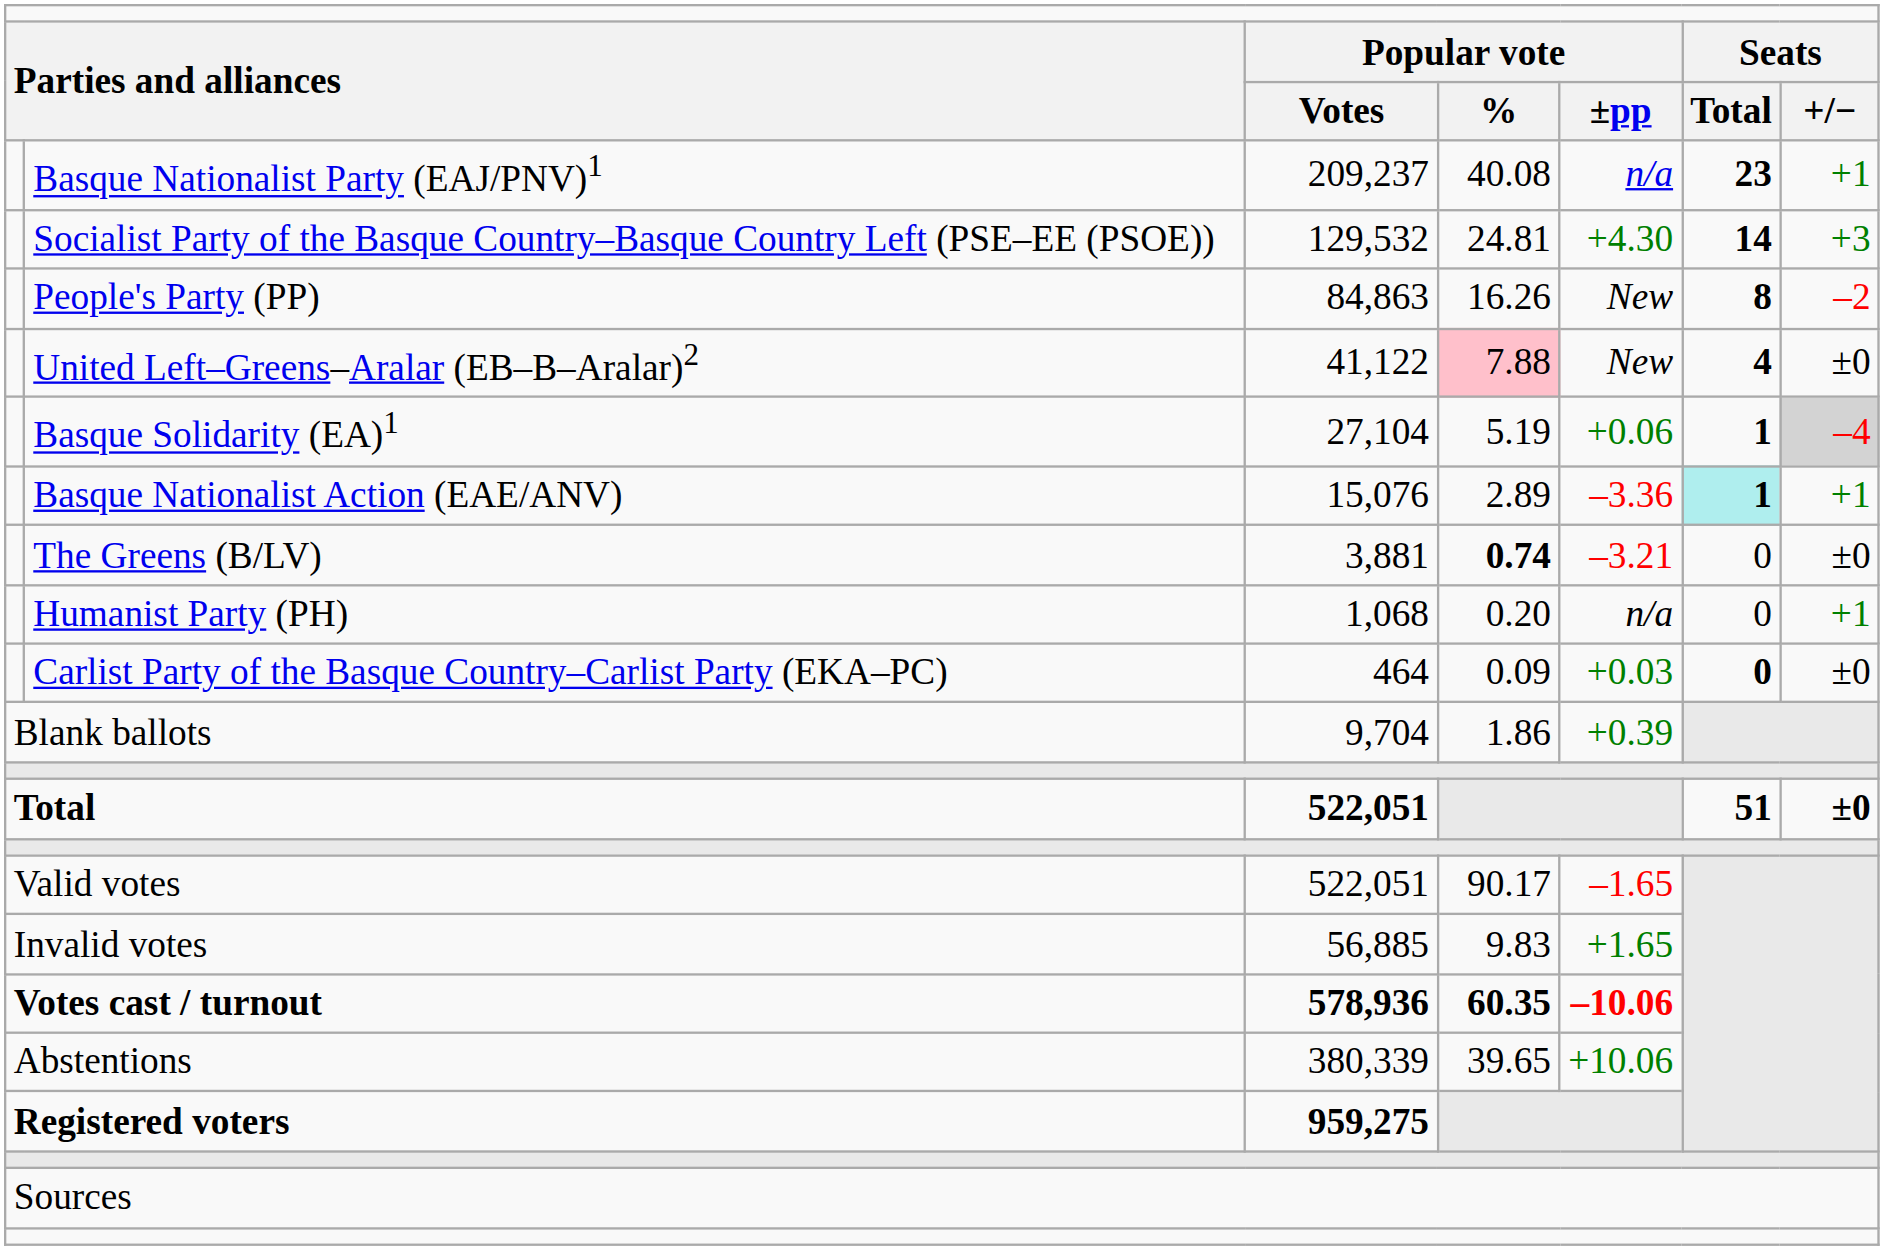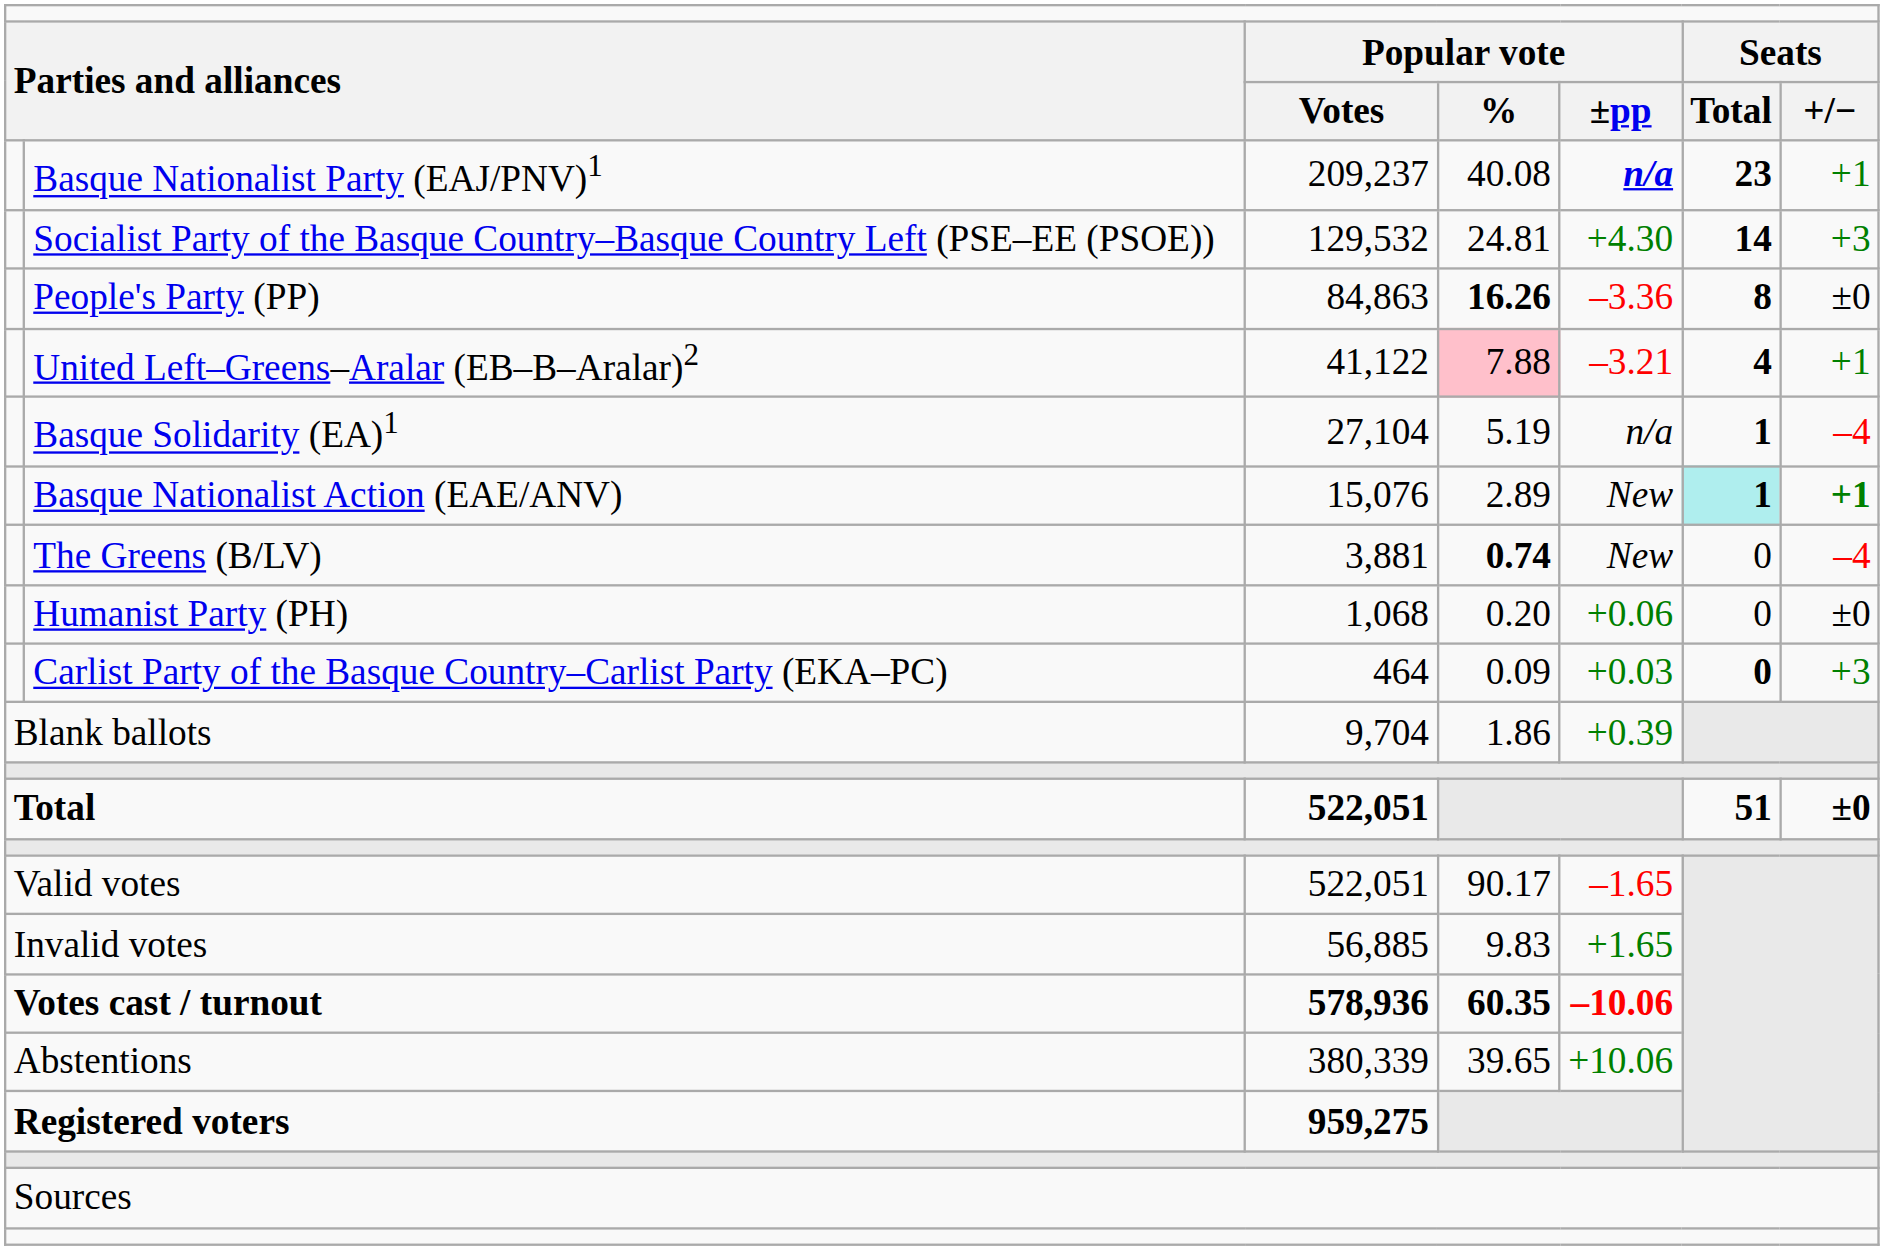(1649, 174) normal -> (1648, 174) bold
(1509, 297) normal -> (1509, 297) bold
(1640, 297) New -> (1631, 297) –3.36
(1852, 297) –2 -> (1851, 297) ±0
(1640, 361) New -> (1631, 361) –3.21
(1851, 361) ±0 -> (1851, 361) +1
(1630, 431) +0.06 -> (1649, 431) n/a
(1852, 431) lightgrey background -> (1852, 431) no background
(1631, 495) –3.36 -> (1640, 495) New
(1851, 495) normal -> (1851, 495) bold
(1631, 554) –3.21 -> (1640, 554) New
(1851, 554) ±0 -> (1852, 554) –4
(1649, 613) n/a -> (1630, 613) +0.06
(1851, 613) +1 -> (1851, 613) ±0
(1851, 672) ±0 -> (1851, 672) +3
